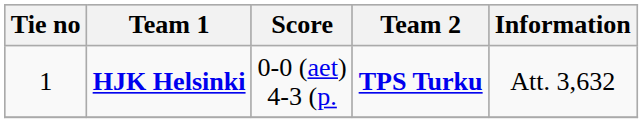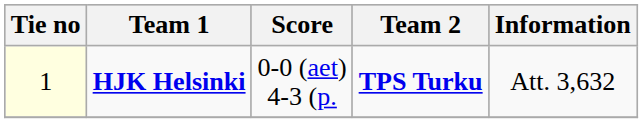(46, 81) no background -> (46, 81) lightyellow background
